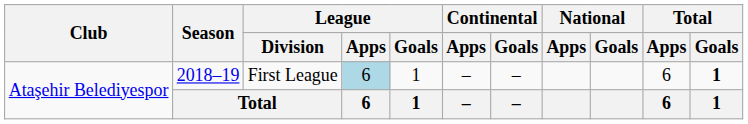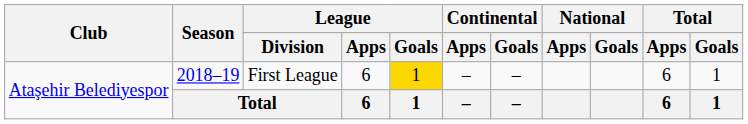(366, 75) lightblue background -> (366, 75) no background
(416, 75) no background -> (416, 75) gold background
(717, 75) bold -> (717, 75) normal
